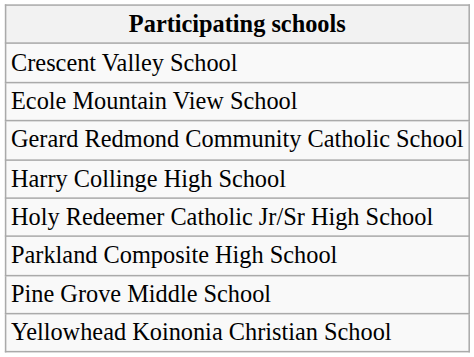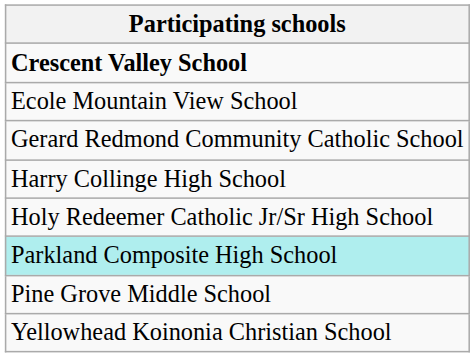(124, 62) normal -> (129, 62) bold
(174, 255) no background -> (174, 255) paleturquoise background
